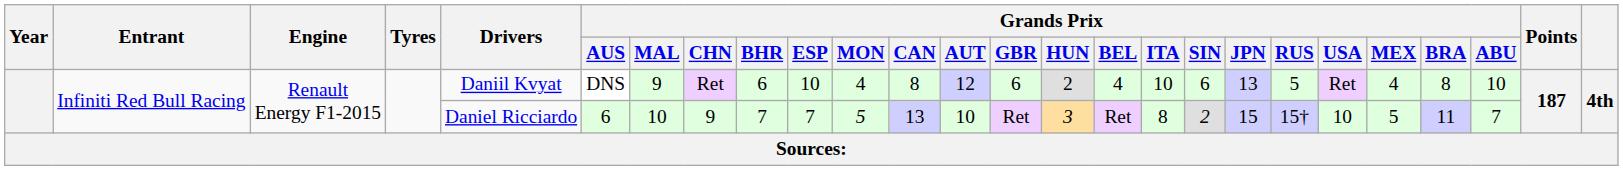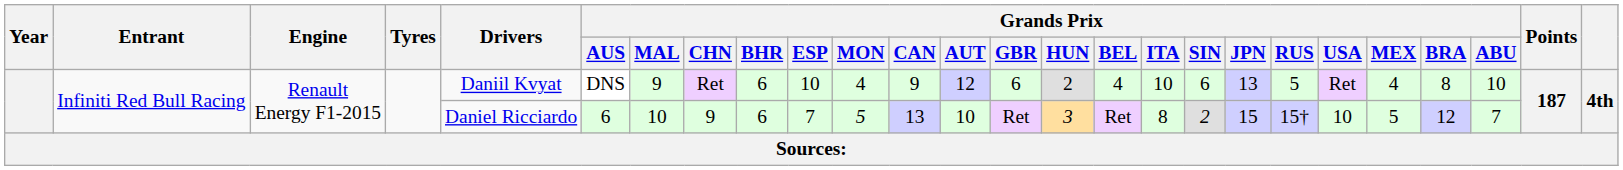(915, 85) 8 -> (915, 85) 9
(762, 117) 7 -> (762, 117) 6
(1446, 117) 11 -> (1446, 117) 12
